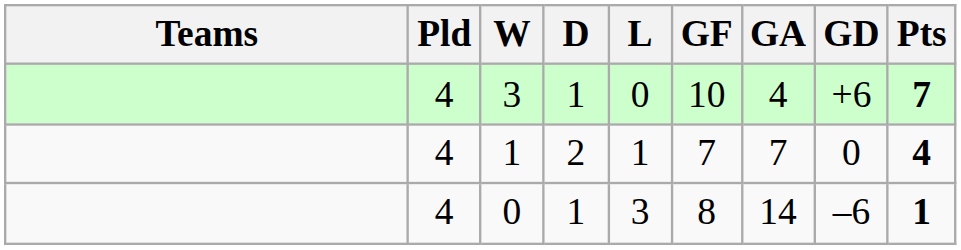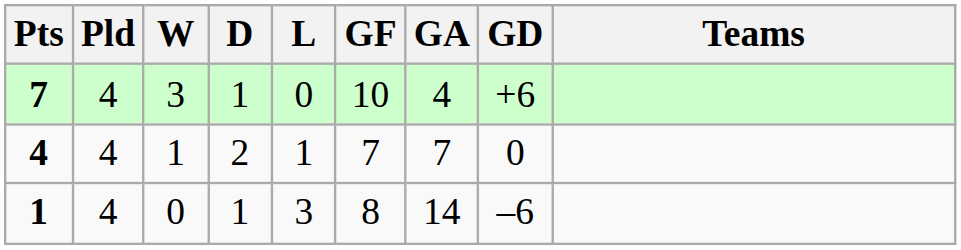columns swapped: (207, 34) <-> (922, 34)
